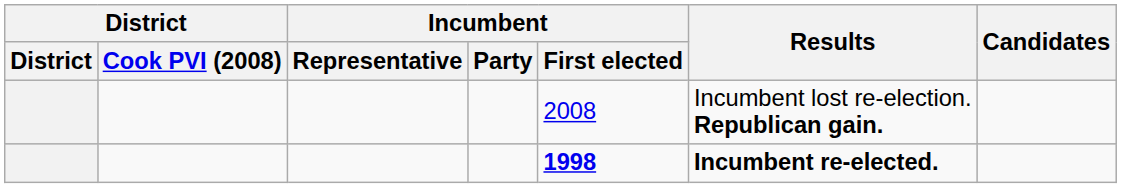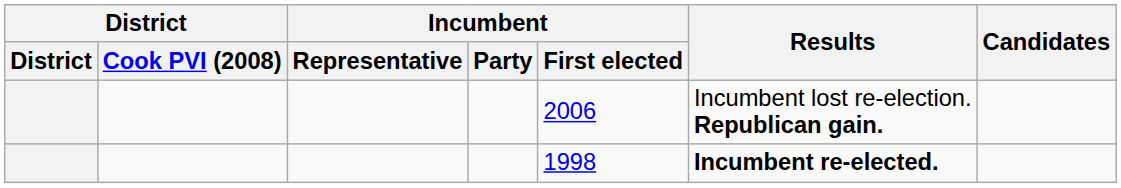(570, 111) 2008 -> (570, 111) 2006
(570, 162) bold -> (570, 162) normal
